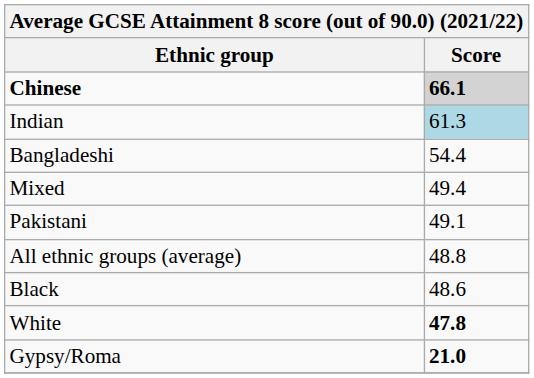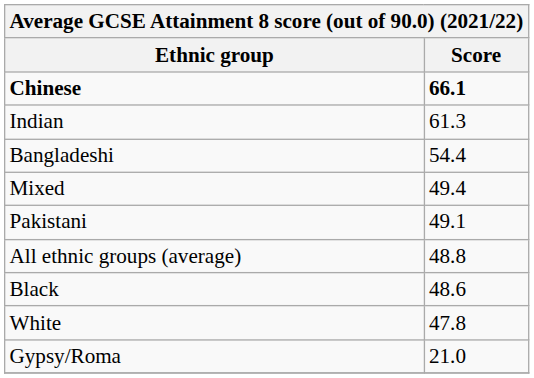(447, 88) lightgrey background -> (447, 88) no background
(447, 121) lightblue background -> (447, 121) no background
(447, 322) bold -> (447, 322) normal
(447, 356) bold -> (447, 356) normal
